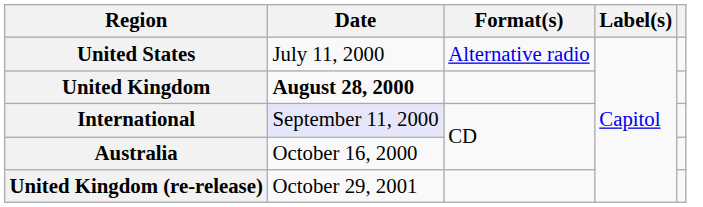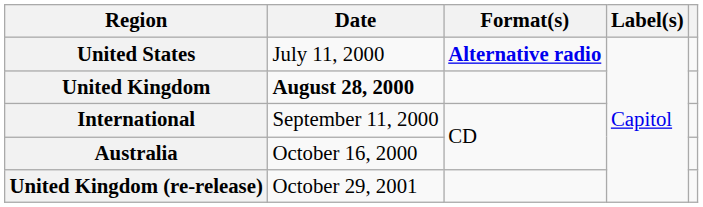(519, 53) normal -> (525, 53) bold
(356, 119) lavender background -> (356, 119) no background
